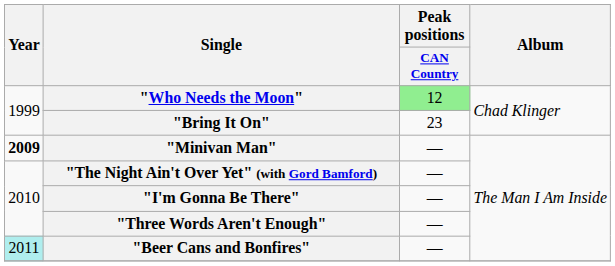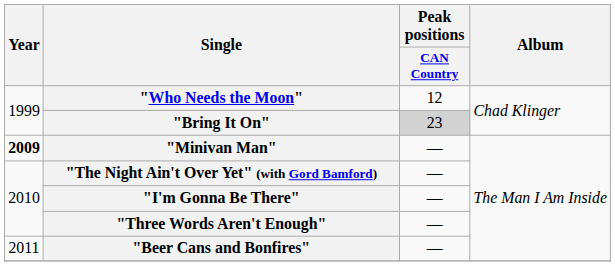(435, 97) lightgreen background -> (435, 97) no background
(435, 123) no background -> (435, 123) lightgrey background
(24, 248) paleturquoise background -> (24, 248) no background
